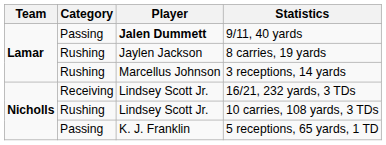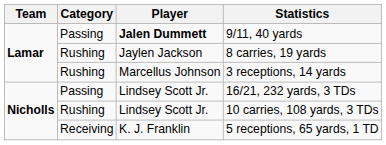(87, 91) Receiving -> (82, 91) Passing
(82, 130) Passing -> (87, 130) Receiving
